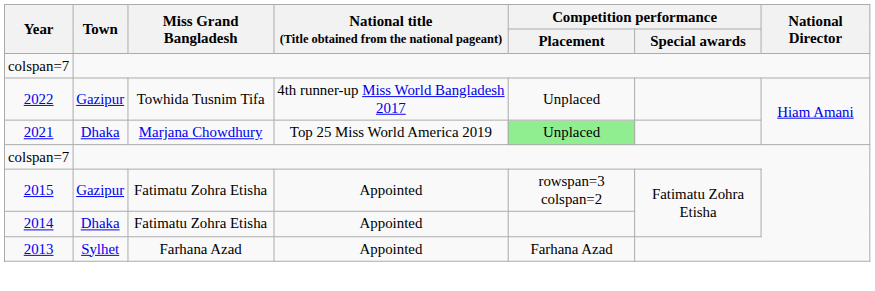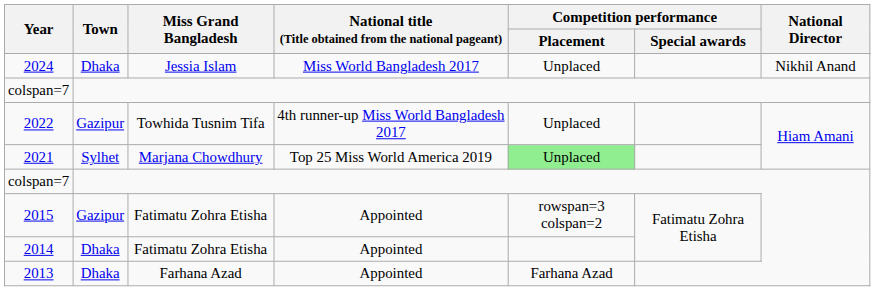+ row: (39, 66)
(100, 132) Dhaka -> (100, 157) Sylhet
(100, 248) Sylhet -> (100, 273) Dhaka
